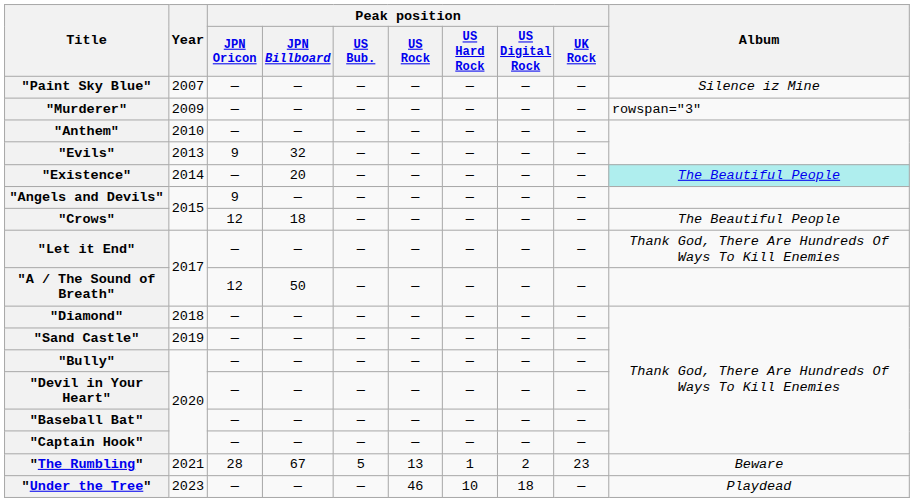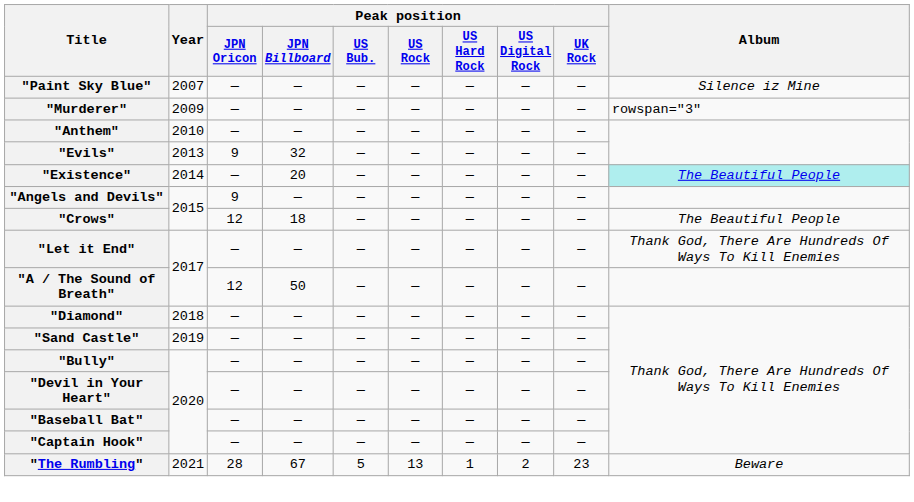- row: (87, 486)
